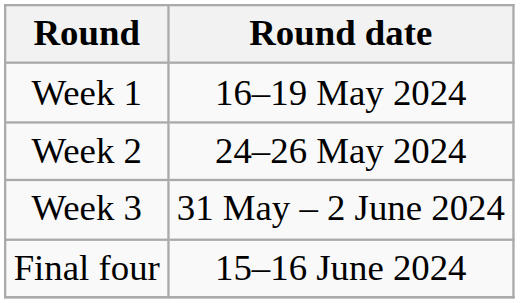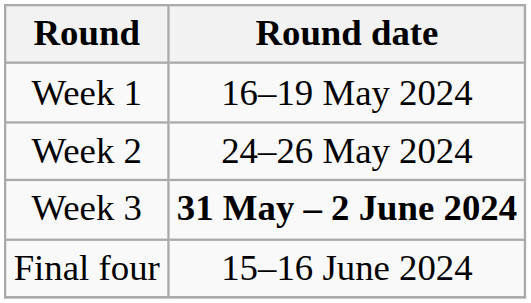(341, 208) normal -> (347, 208) bold
